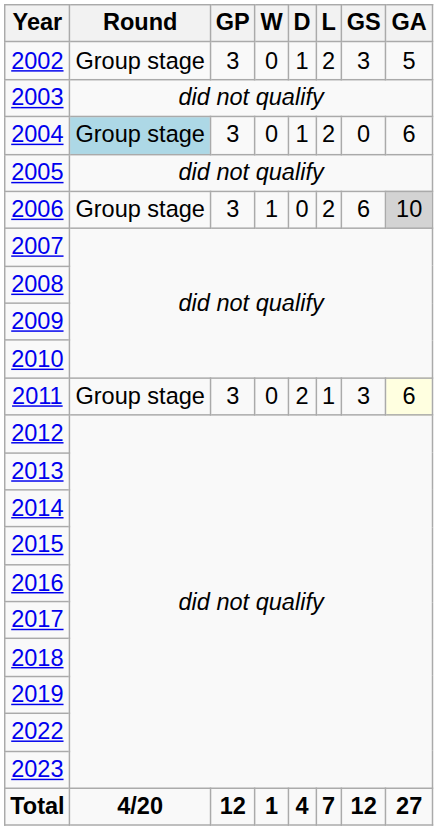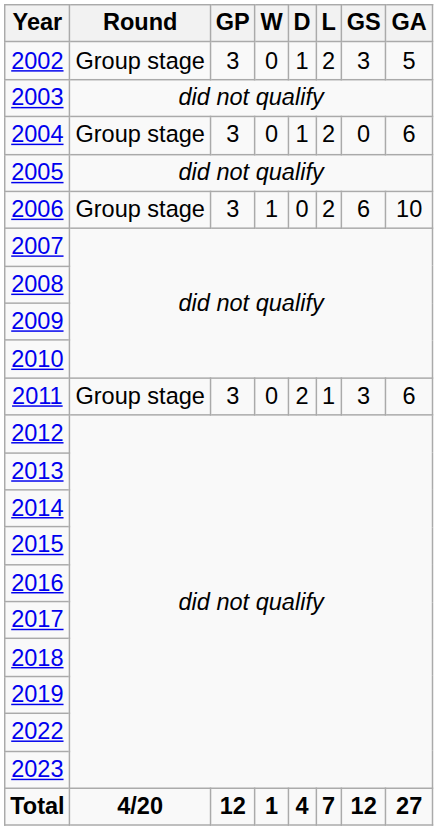(140, 135) lightblue background -> (140, 135) no background
(409, 209) lightgrey background -> (409, 209) no background
(409, 396) lightyellow background -> (409, 396) no background
